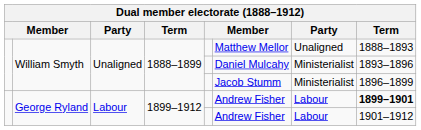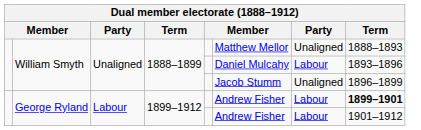(324, 64) Ministerialist -> (311, 64) Labour
(324, 82) Ministerialist -> (319, 82) Unaligned
